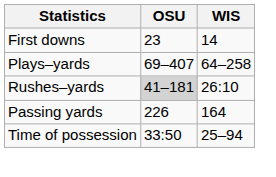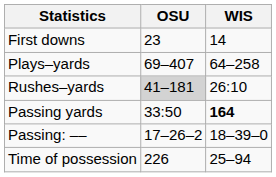(156, 111) 226 -> (163, 111) 33:50
(214, 111) normal -> (222, 111) bold
+ row: (47, 135)
(163, 135) 33:50 -> (156, 159) 226
